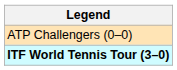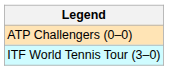(88, 55) bold -> (84, 55) normal
